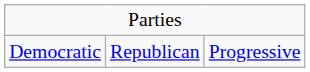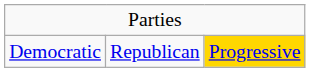(255, 51) no background -> (255, 51) gold background
